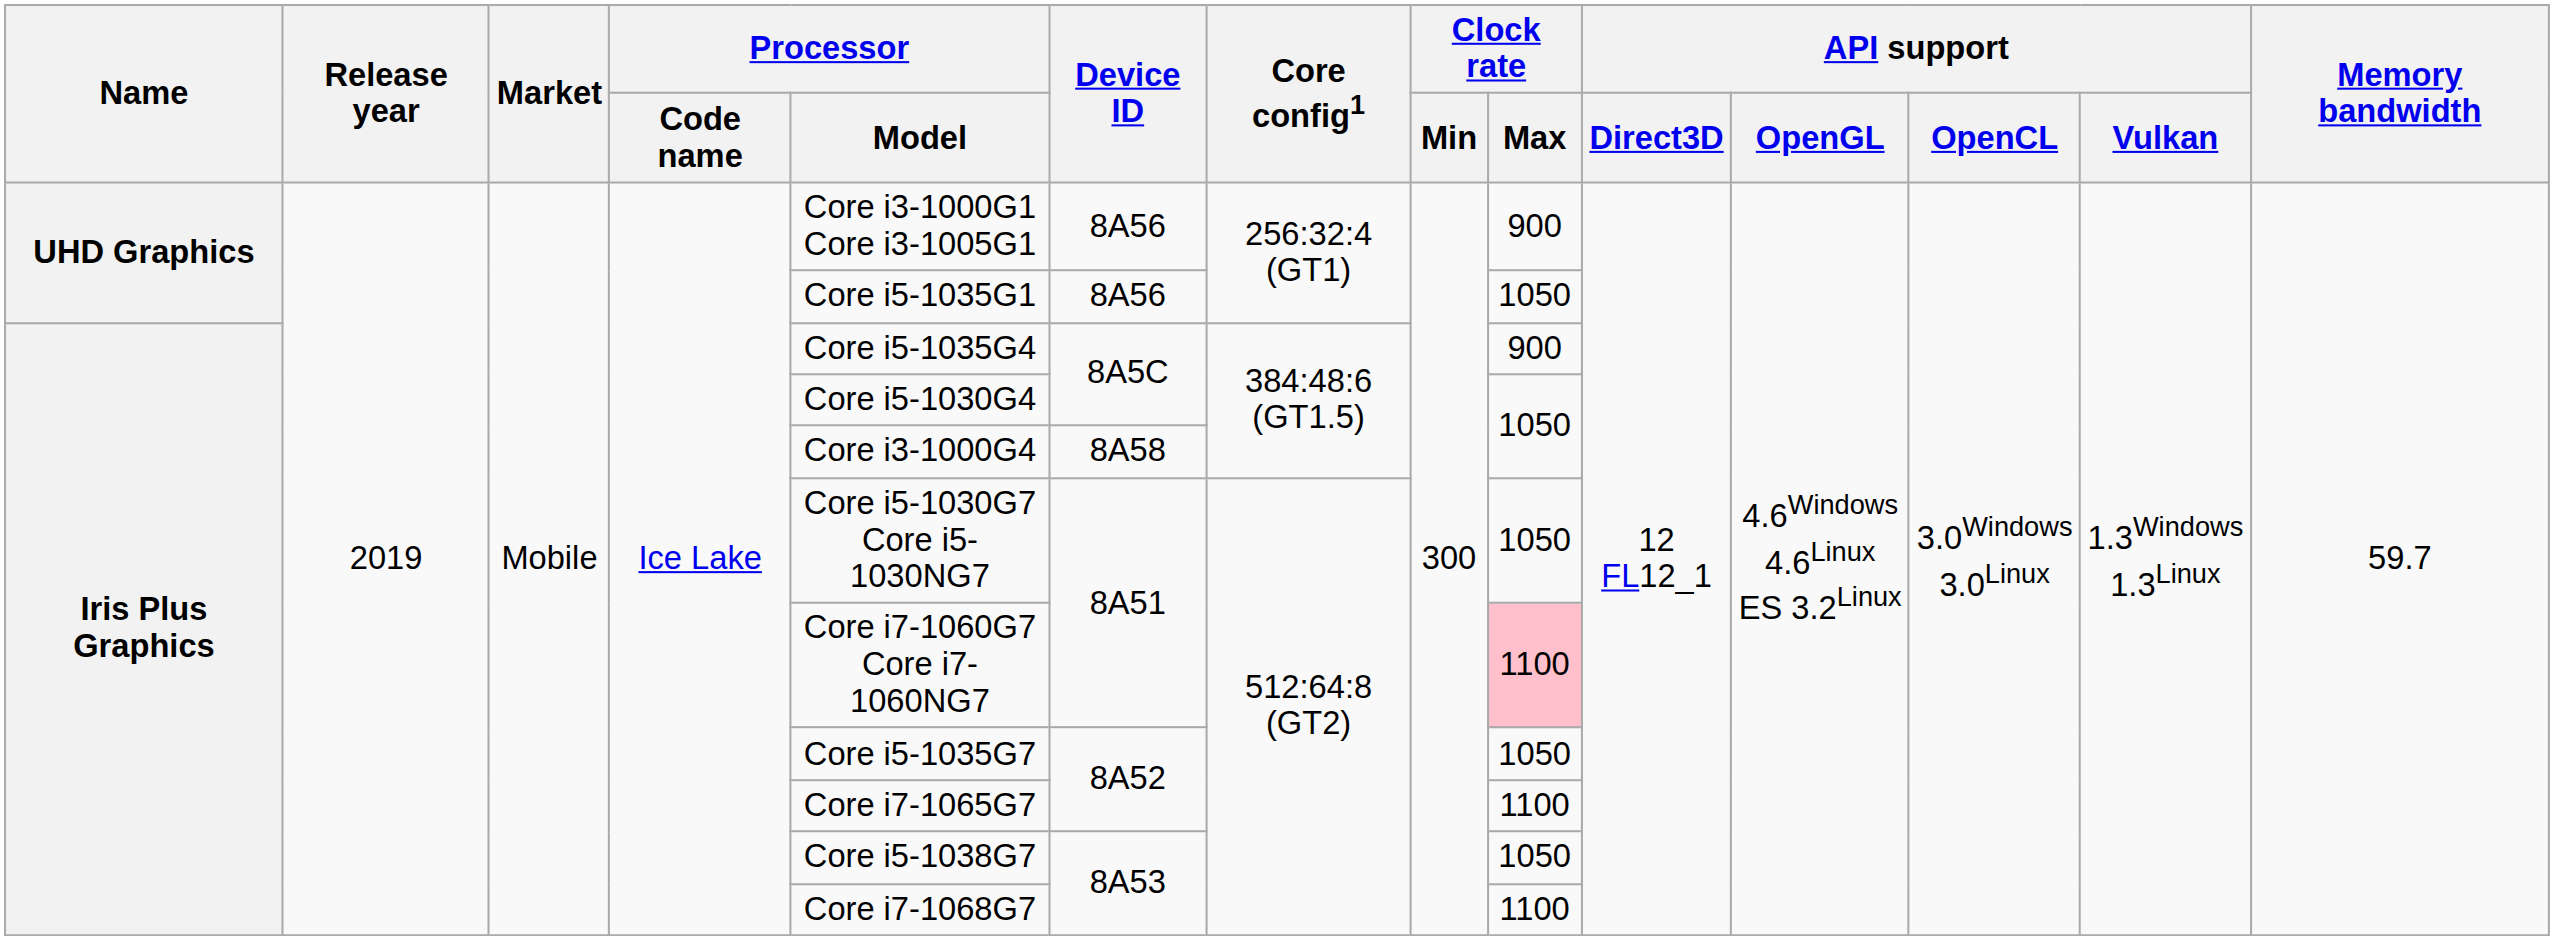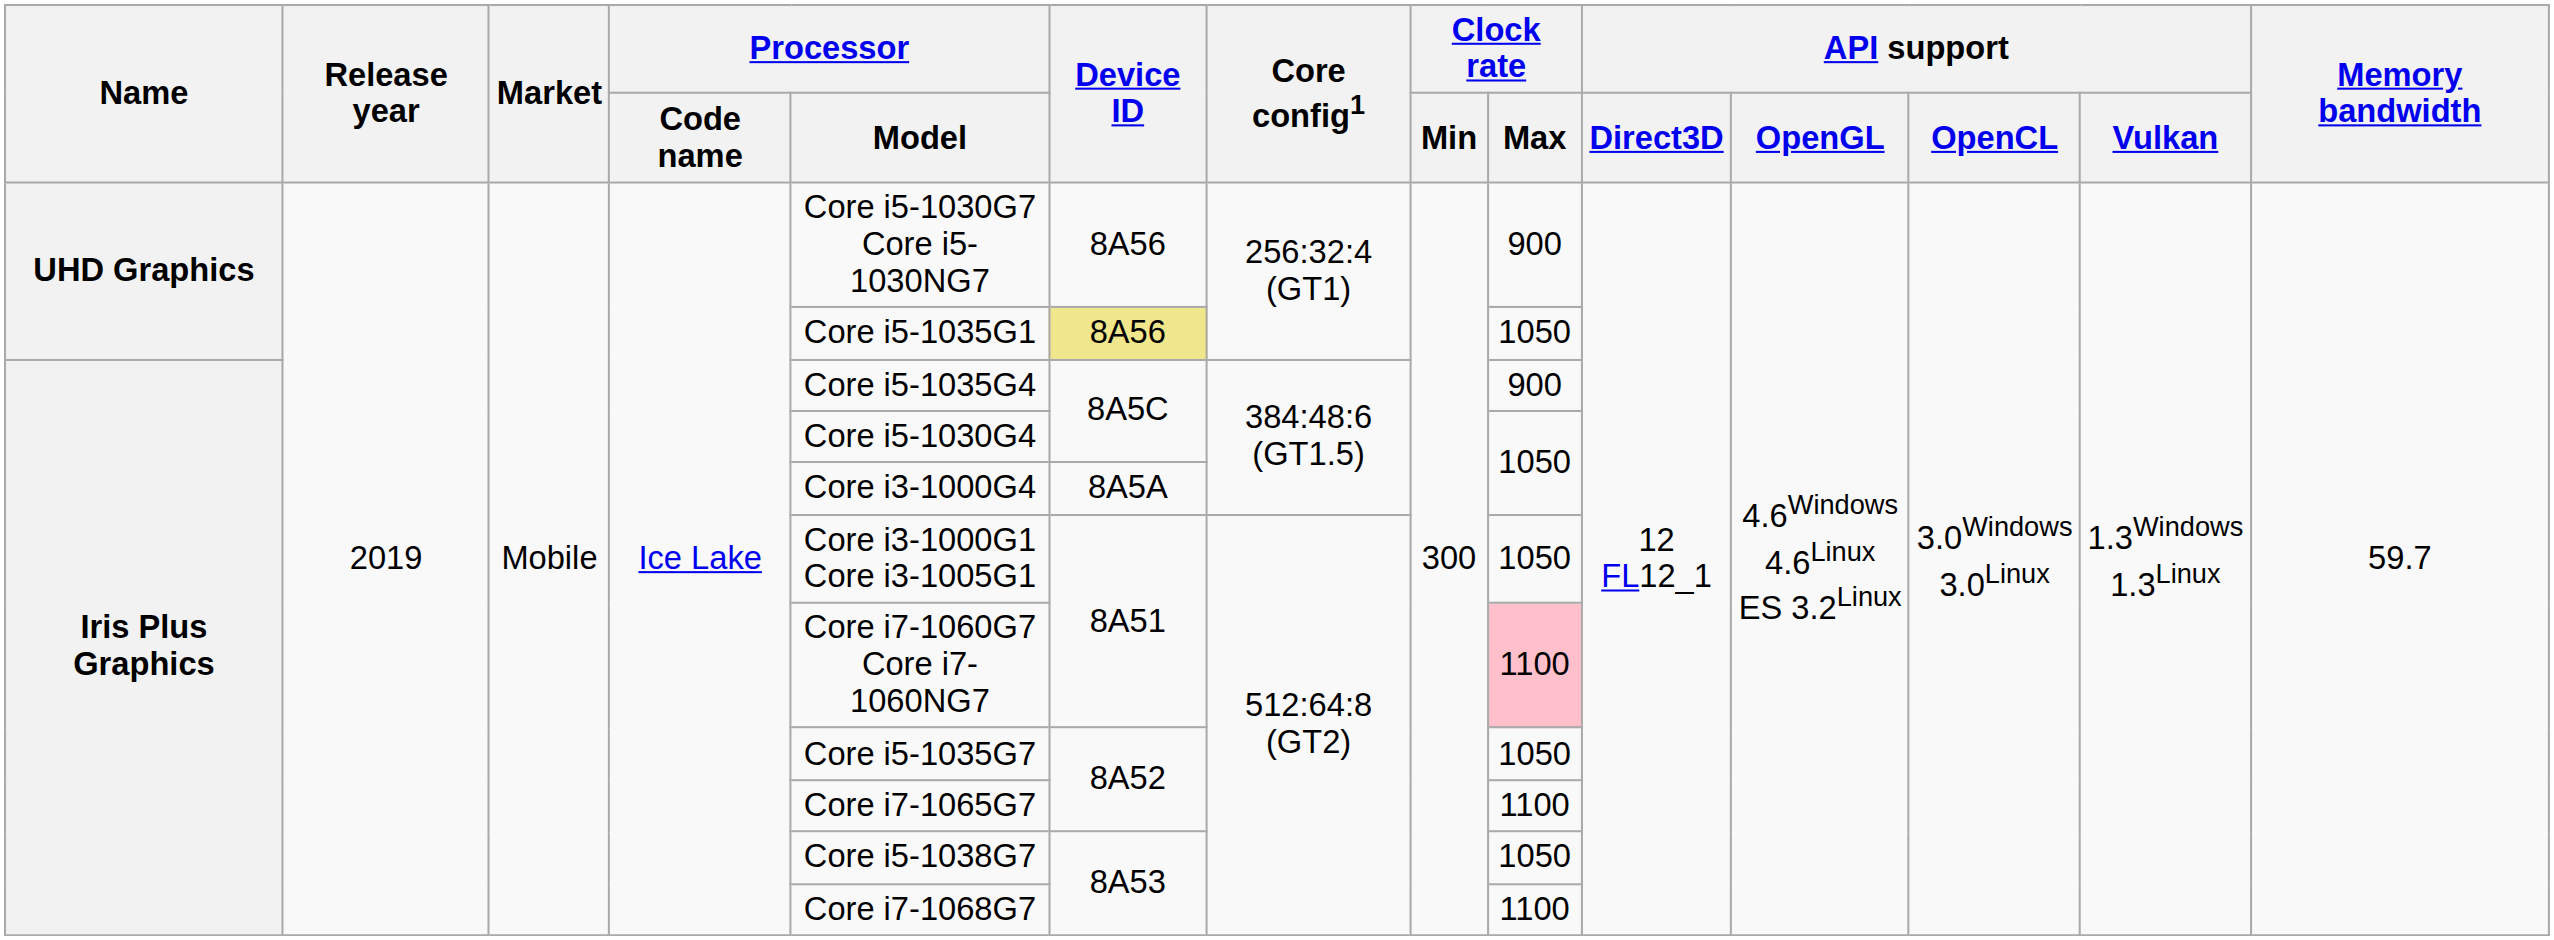(920, 225) Core i3-1000G1 Core i3-1005G1 -> (920, 244) Core i5-1030G7 Core i5-1030NG7
(1128, 295) no background -> (1128, 332) khaki background
(1128, 451) 8A58 -> (1128, 487) 8A5A
(920, 539) Core i5-1030G7 Core i5-1030NG7 -> (920, 557) Core i3-1000G1 Core i3-1005G1
